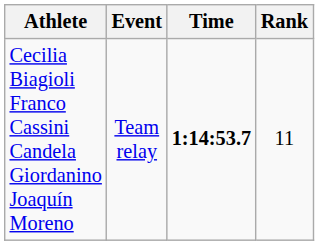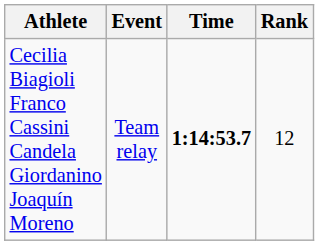(284, 139) 11 -> (284, 139) 12
